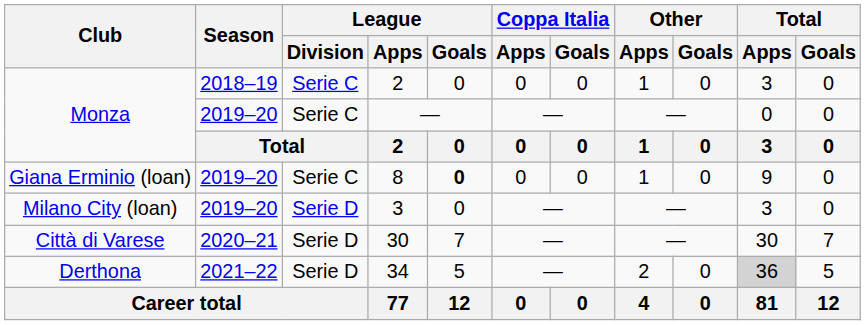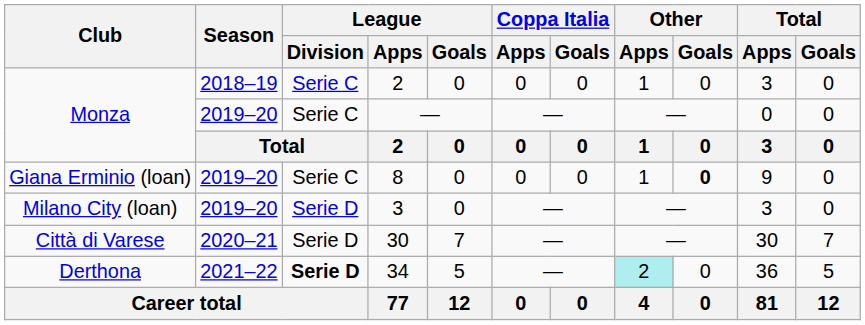(459, 177) bold -> (459, 177) normal
(705, 177) normal -> (705, 177) bold
(325, 271) normal -> (325, 271) bold
(644, 271) no background -> (644, 271) paleturquoise background
(767, 271) lightgrey background -> (767, 271) no background
